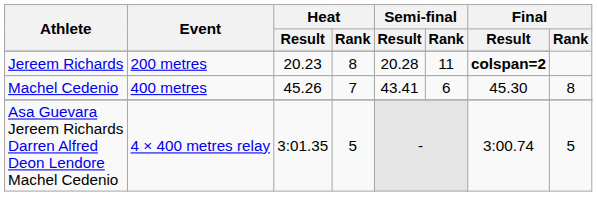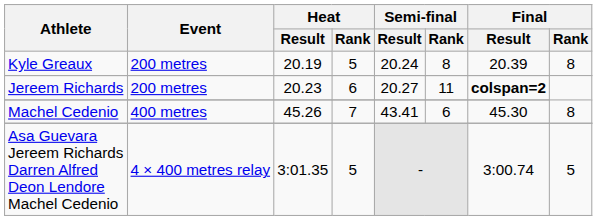+ row: (50, 64)
(353, 64) 8 -> (353, 88) 6
(400, 64) 20.28 -> (400, 88) 20.27
